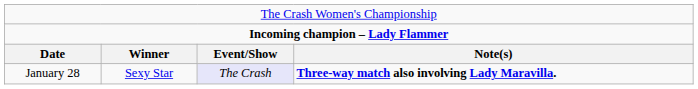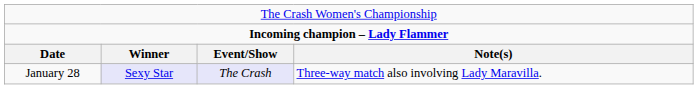(149, 73) no background -> (149, 73) lavender background
(426, 73) bold -> (419, 73) normal
